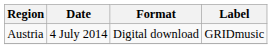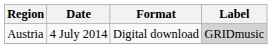(234, 33) no background -> (234, 33) lightgrey background
